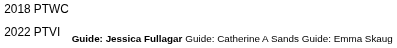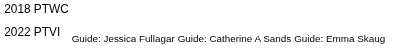(127, 38) bold -> (123, 39) normal
